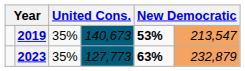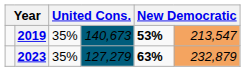(108, 56) 127,773 -> (108, 56) 127,279
